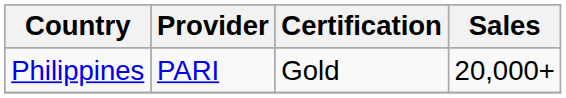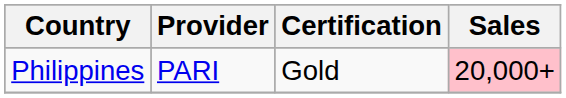(505, 69) no background -> (505, 69) pink background
